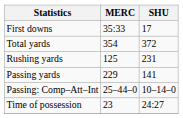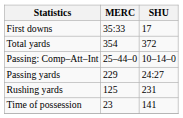rows swapped: (35, 59) <-> (53, 90)
(149, 74) 141 -> (153, 74) 24:27
(153, 105) 24:27 -> (149, 105) 141
